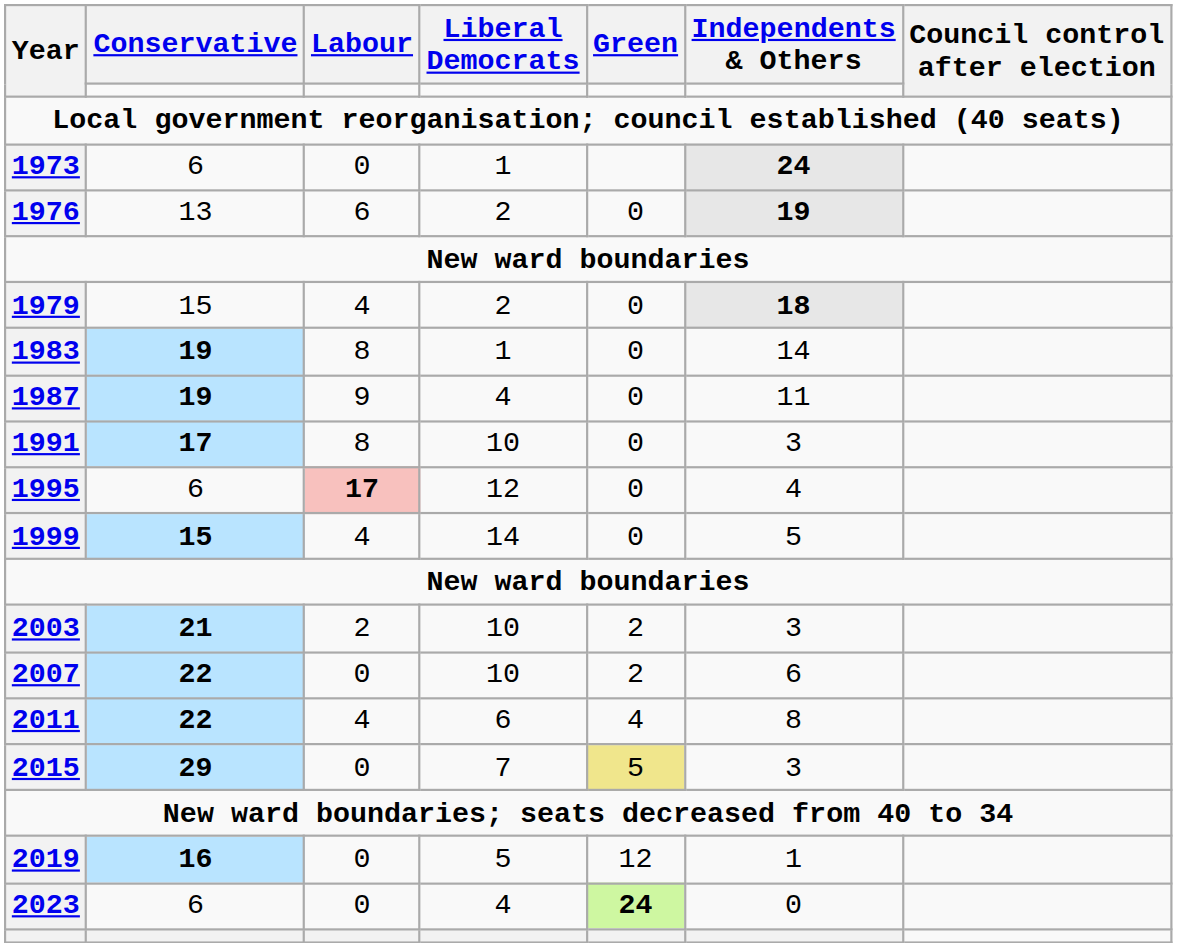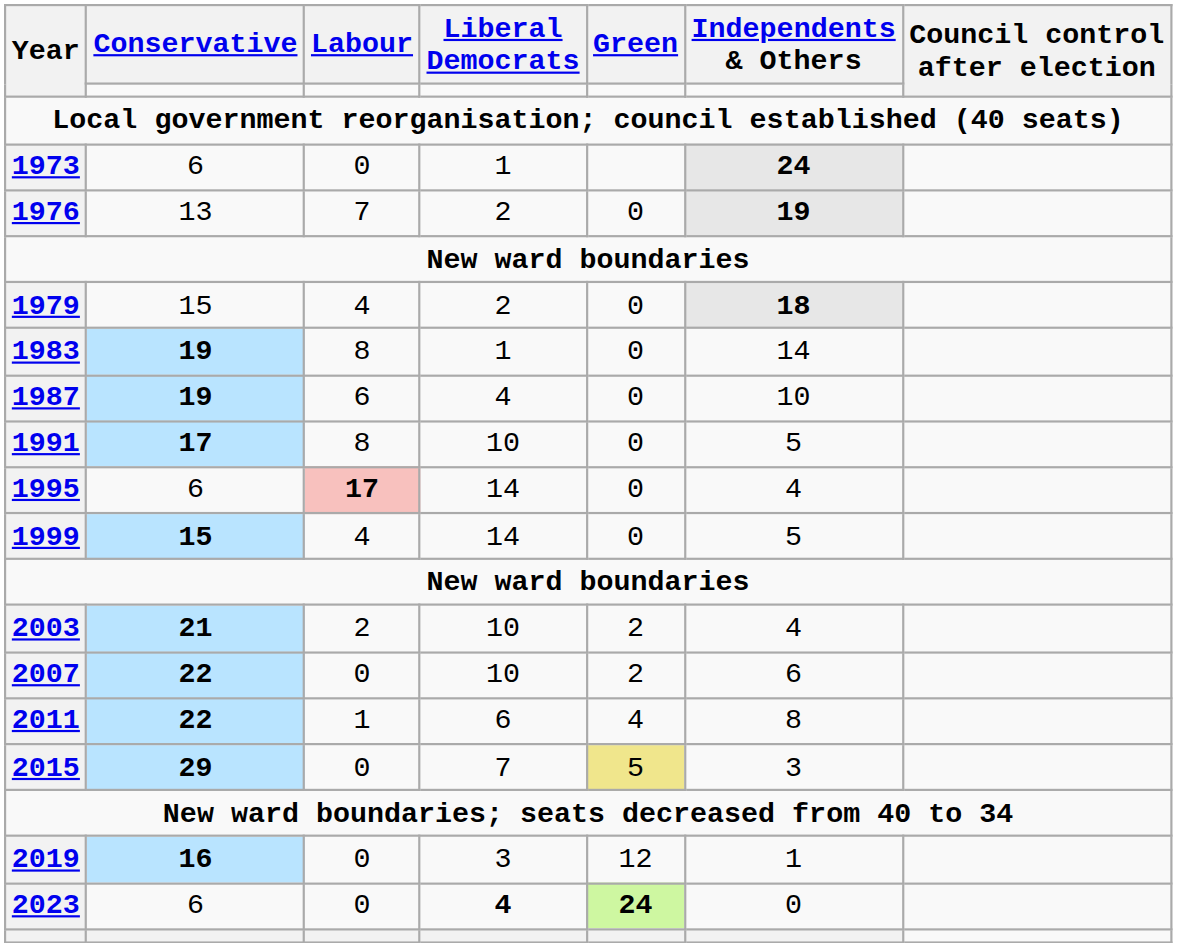(362, 213) 6 -> (362, 213) 7
(362, 398) 9 -> (362, 398) 6
(794, 398) 11 -> (794, 398) 10
(794, 444) 3 -> (794, 444) 5
(503, 490) 12 -> (503, 490) 14
(794, 629) 3 -> (794, 629) 4
(362, 721) 4 -> (362, 721) 1
(503, 860) 5 -> (503, 860) 3
(503, 906) normal -> (503, 906) bold
